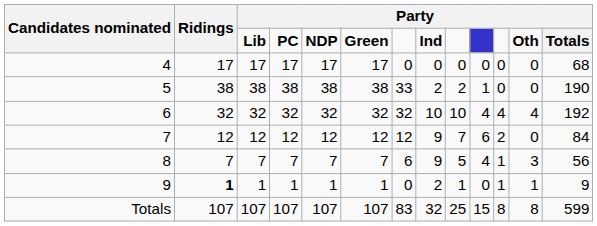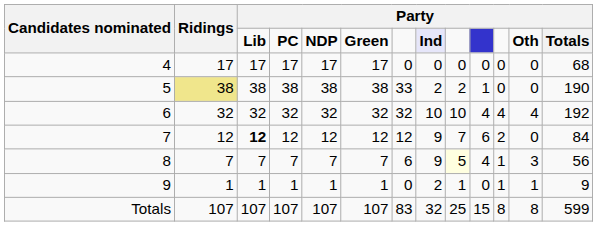(431, 40) no background -> (431, 40) lavender background
(225, 88) no background -> (225, 88) khaki background
(258, 137) normal -> (258, 137) bold
(462, 161) no background -> (462, 161) lightyellow background
(229, 185) bold -> (229, 185) normal
